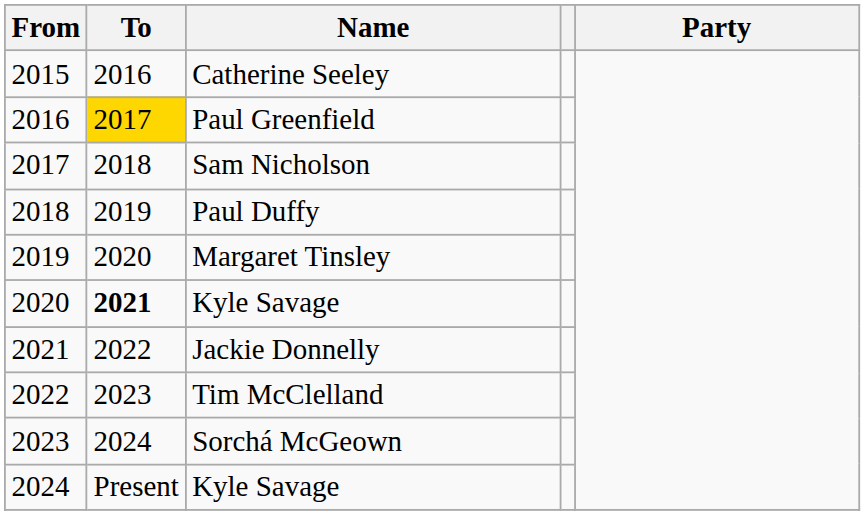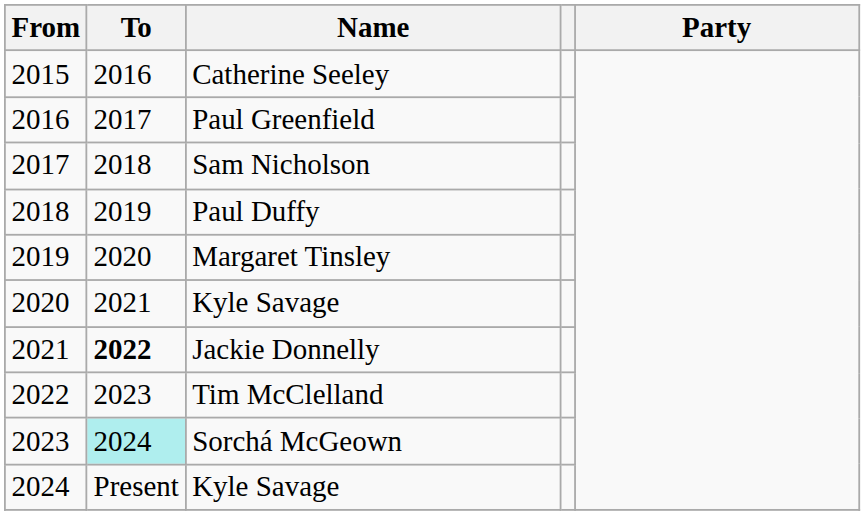(123, 119) gold background -> (123, 119) no background
(123, 303) bold -> (123, 303) normal
(123, 348) normal -> (123, 348) bold
(123, 440) no background -> (123, 440) paleturquoise background
